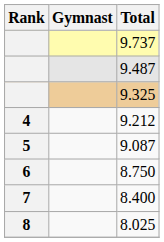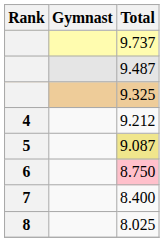(138, 146) no background -> (138, 146) khaki background
(138, 172) no background -> (138, 172) pink background
